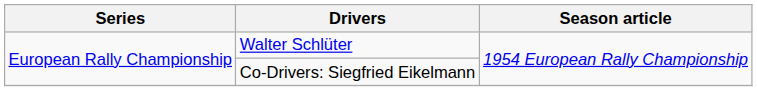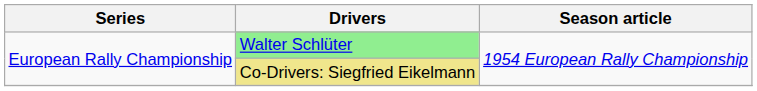(296, 45) no background -> (296, 45) lightgreen background
(358, 72) no background -> (358, 72) khaki background
